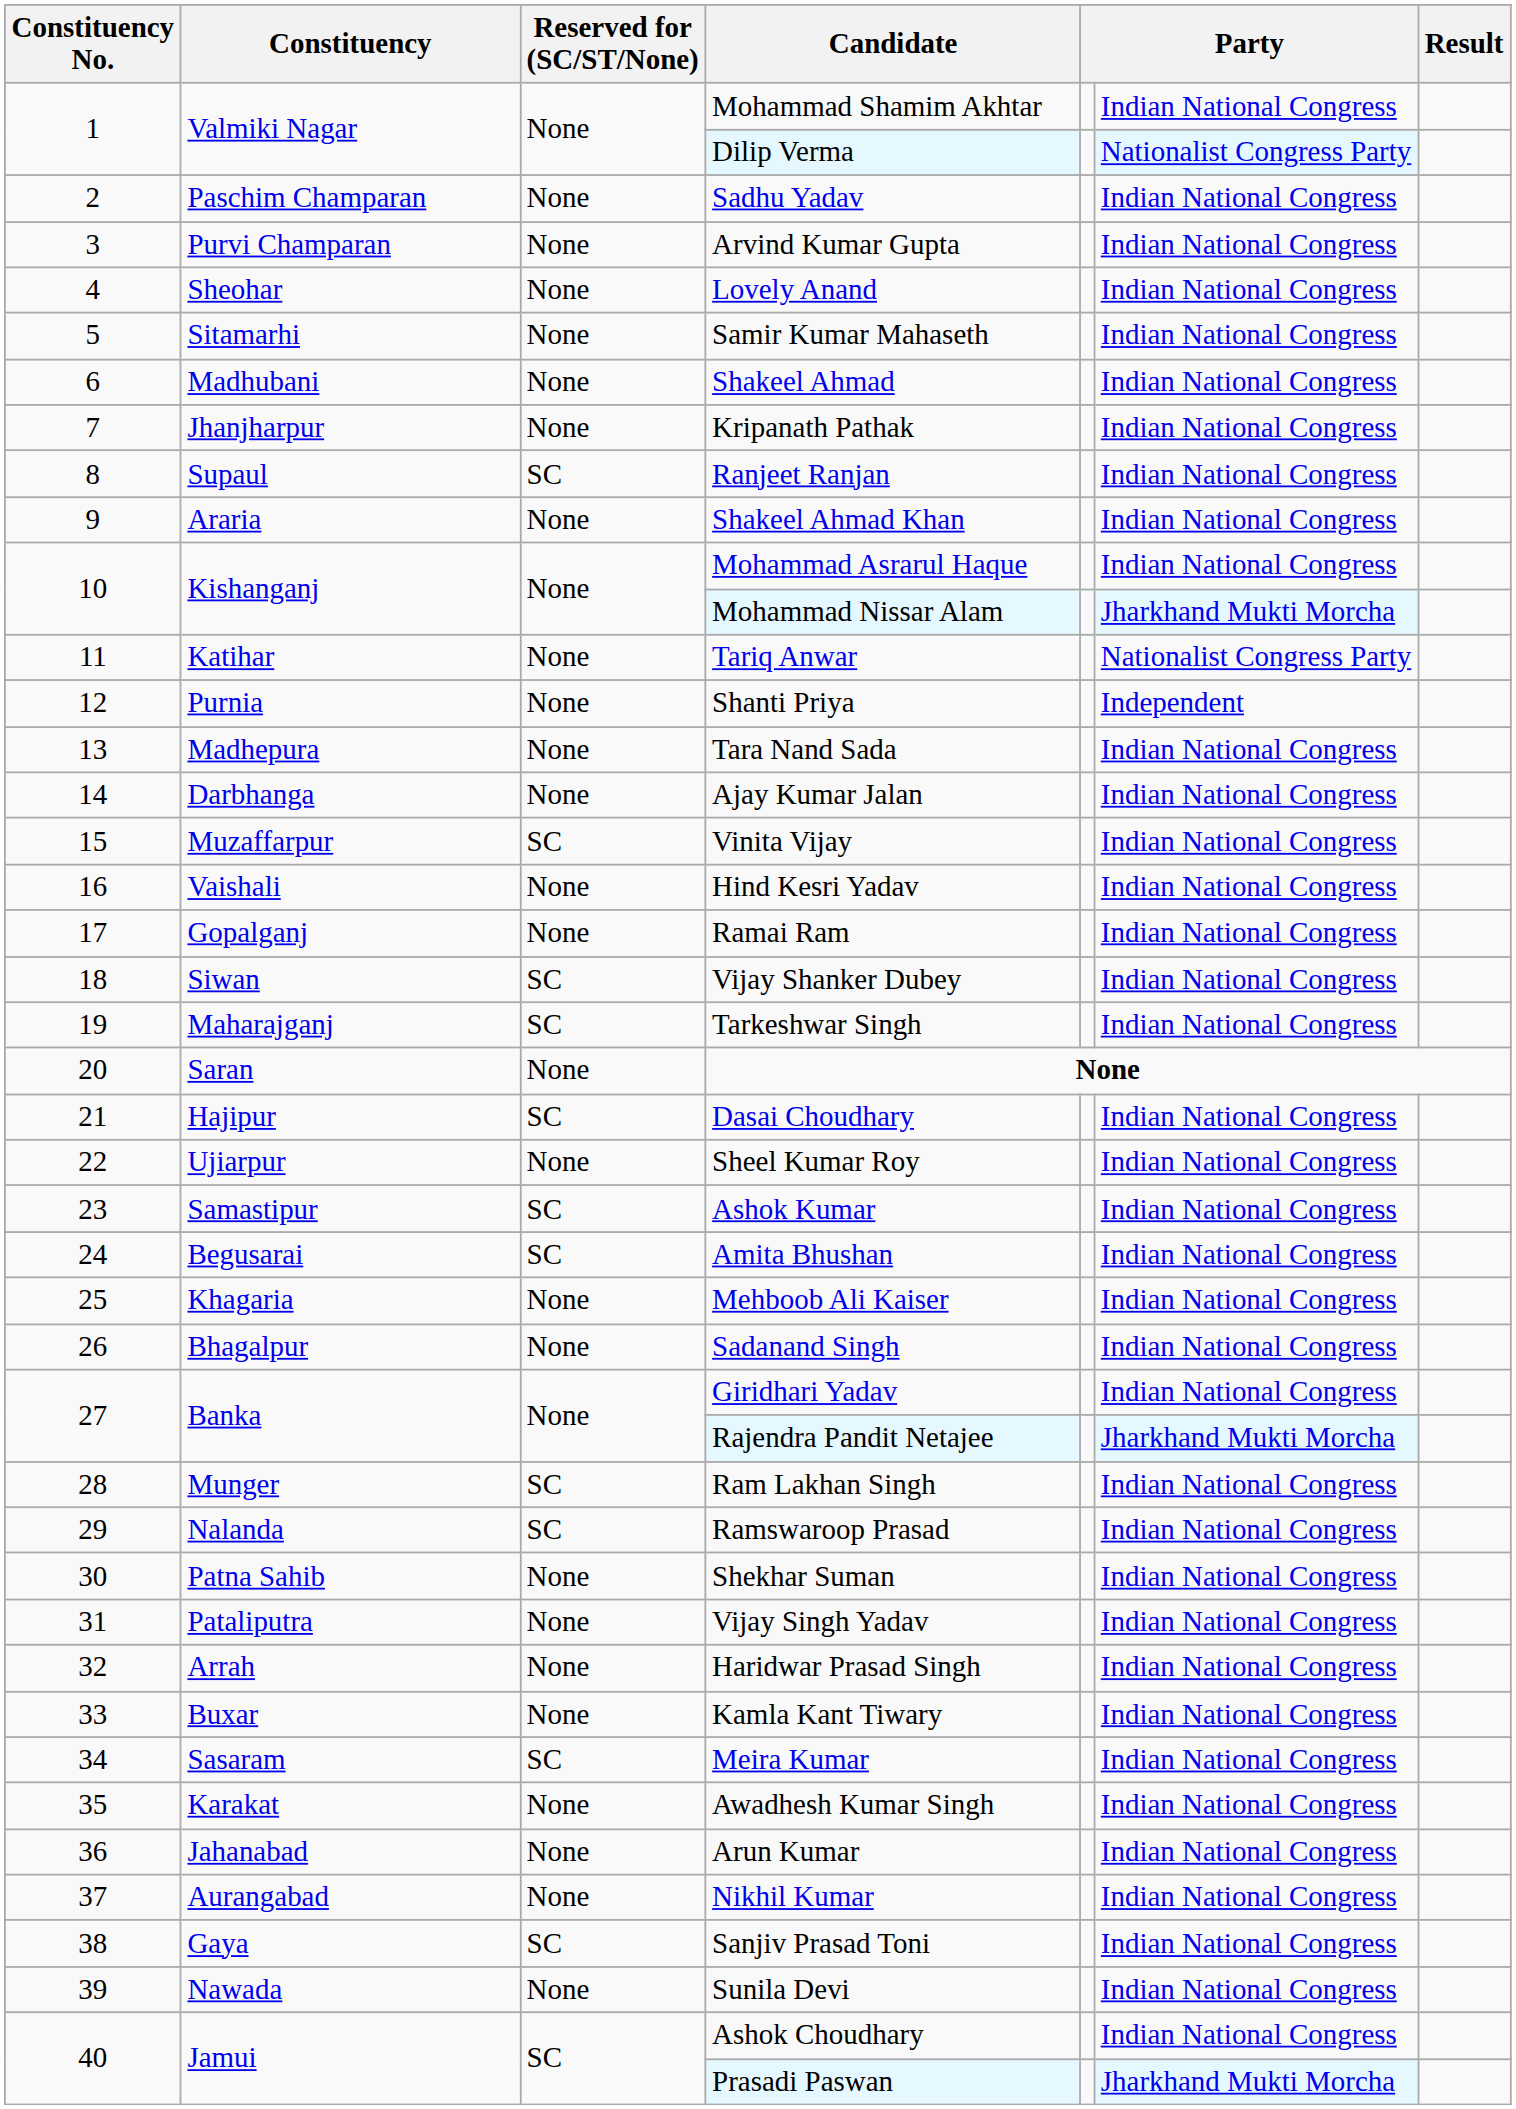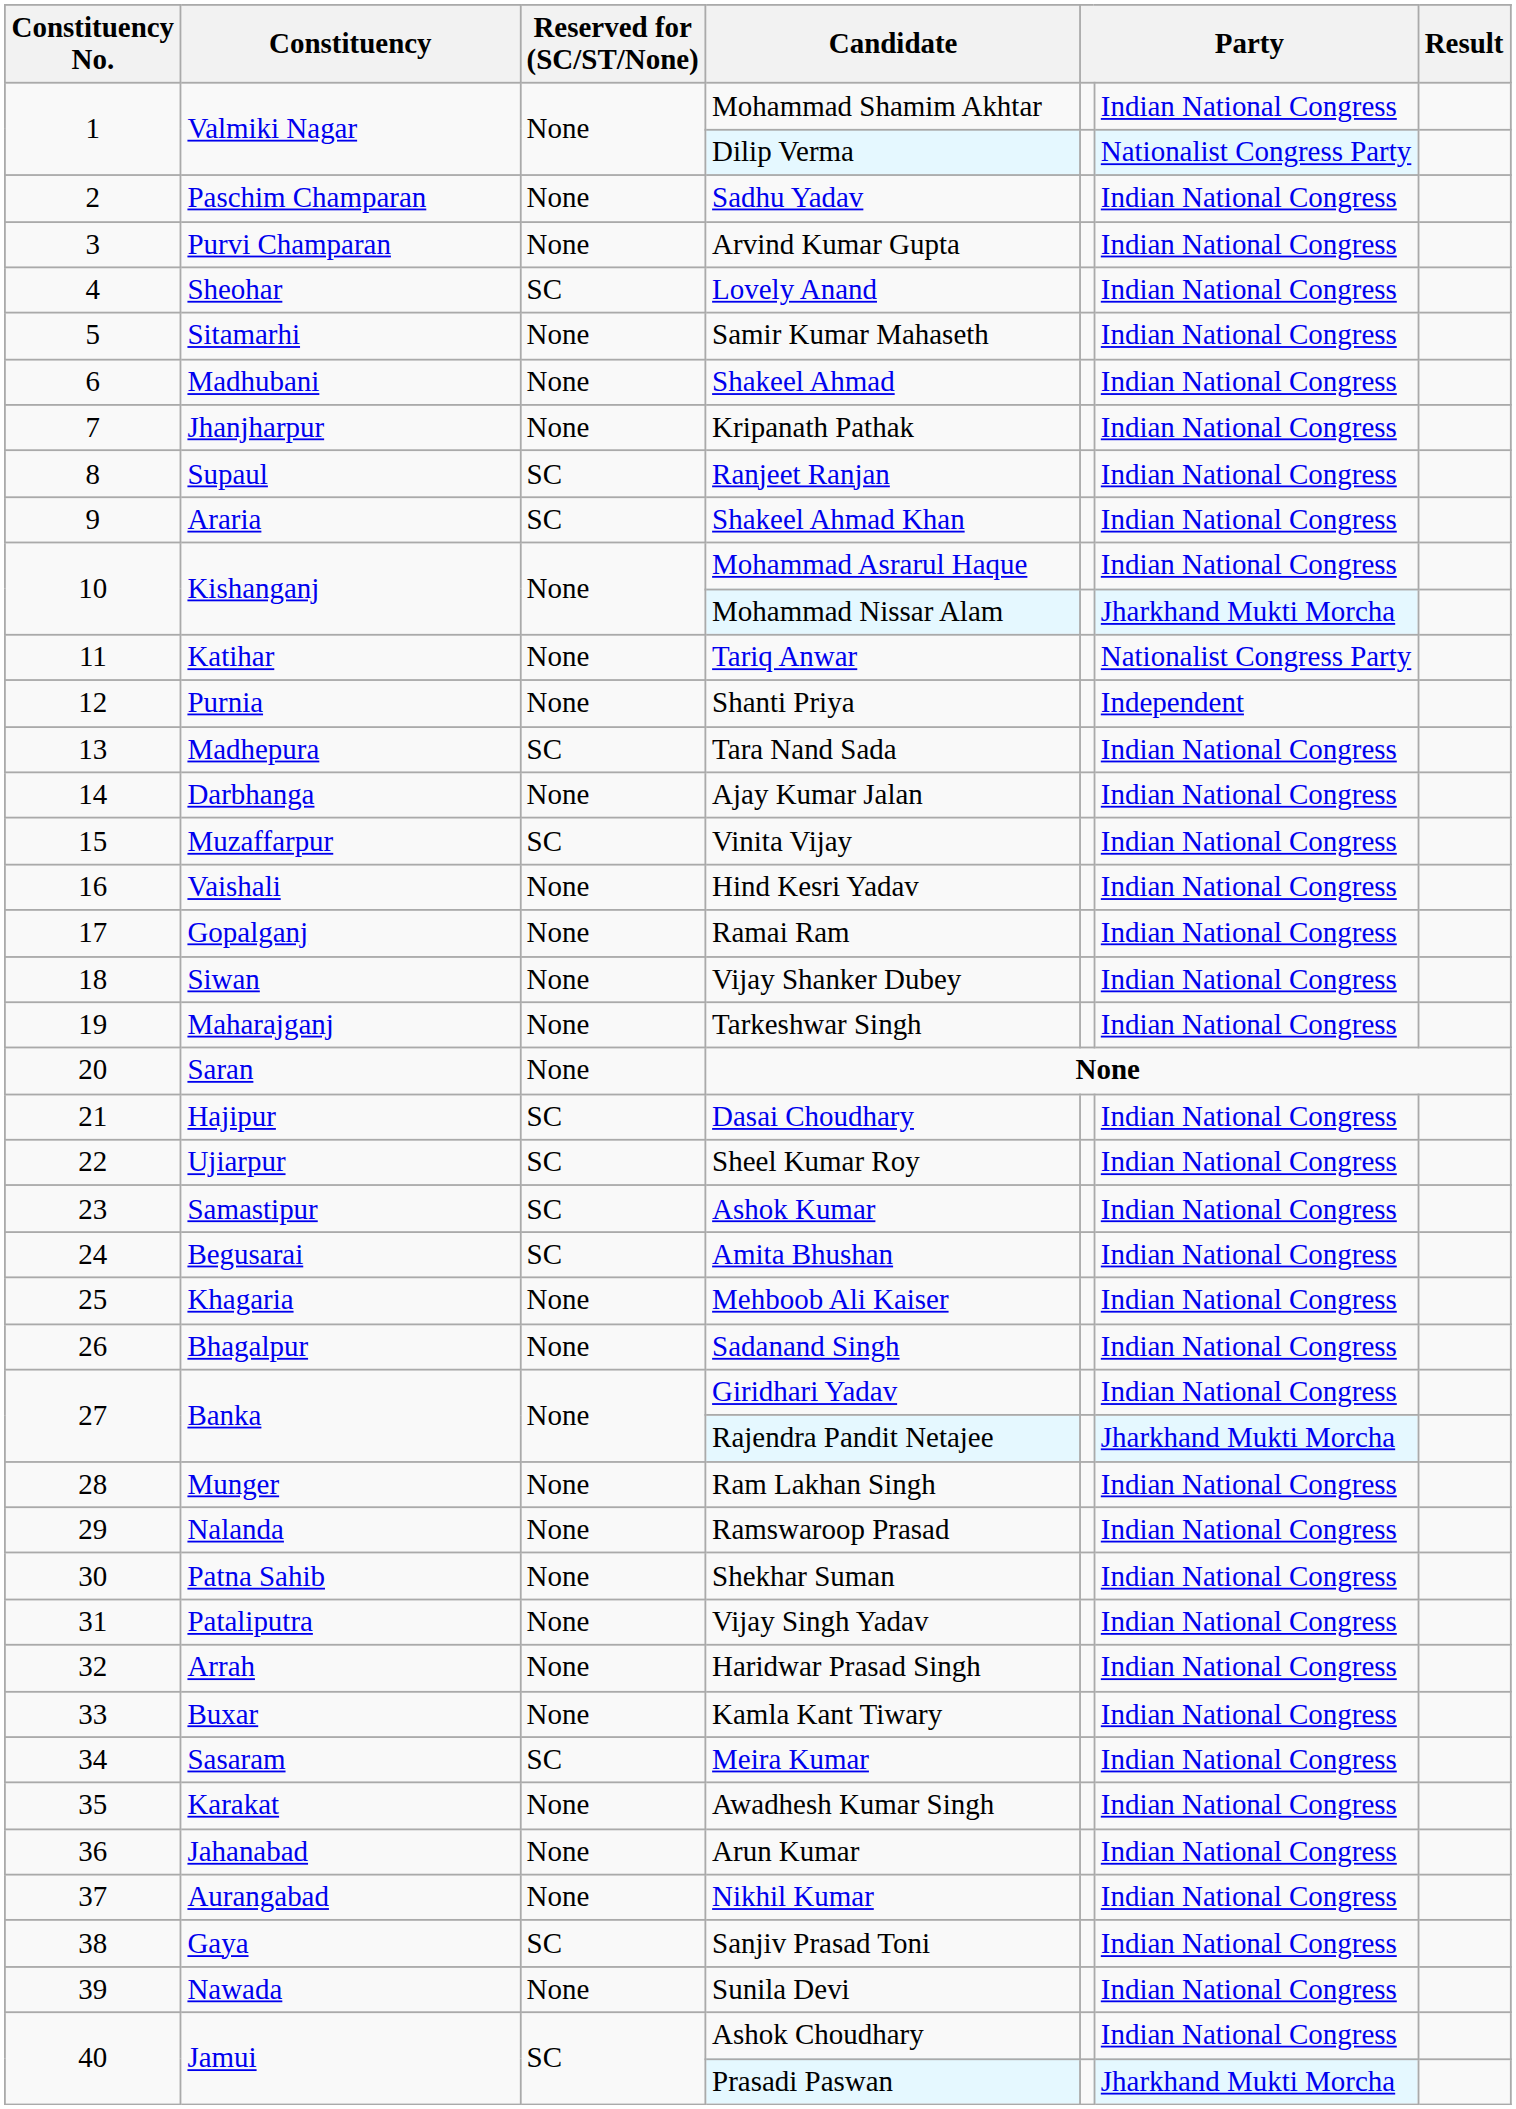(558, 289) None -> (544, 289) SC
(558, 519) None -> (544, 519) SC
(558, 748) None -> (544, 748) SC
(544, 978) SC -> (558, 978) None
(544, 1024) SC -> (558, 1024) None
(558, 1162) None -> (544, 1162) SC
(544, 1483) SC -> (558, 1483) None
(544, 1529) SC -> (558, 1529) None
